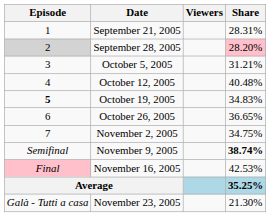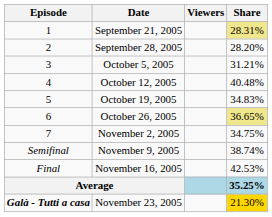(246, 30) no background -> (247, 30) khaki background
(48, 47) lightgrey background -> (48, 47) no background
(246, 47) pink background -> (247, 47) no background
(48, 99) bold -> (48, 99) normal
(246, 116) no background -> (247, 116) khaki background
(246, 151) bold -> (247, 151) normal
(48, 168) pink background -> (48, 168) no background
(48, 202) normal -> (48, 202) bold
(246, 202) no background -> (247, 202) gold background
